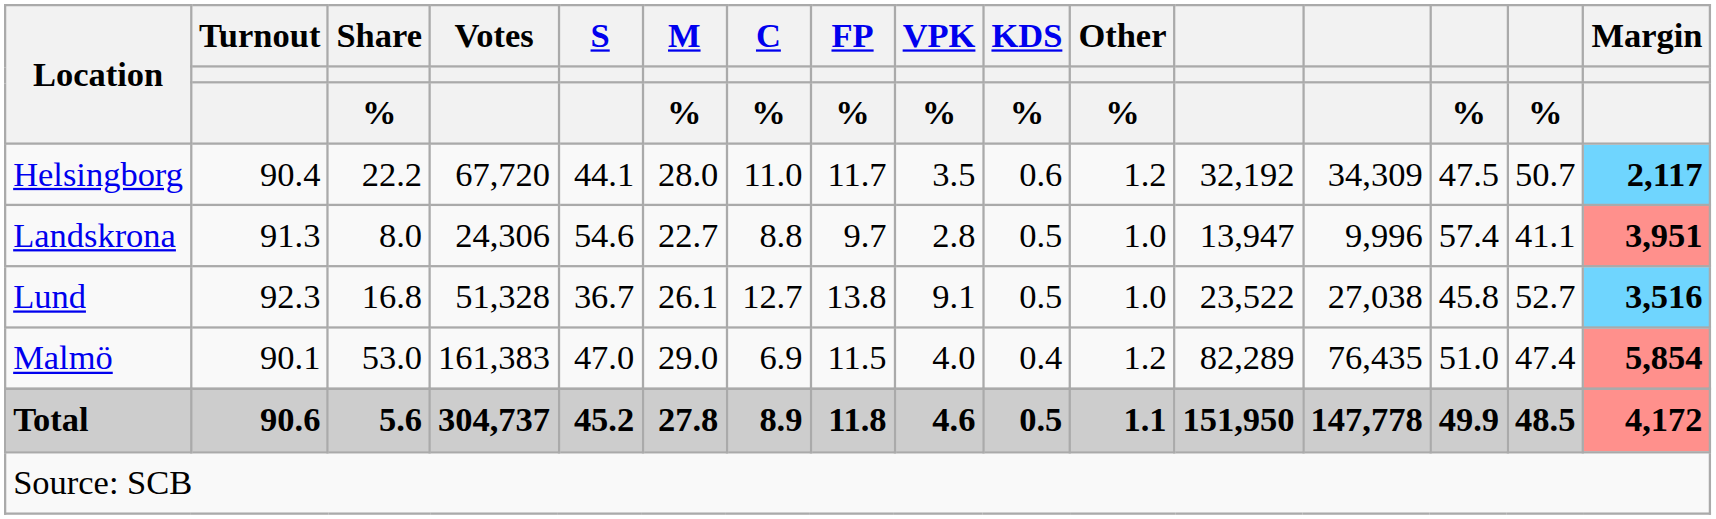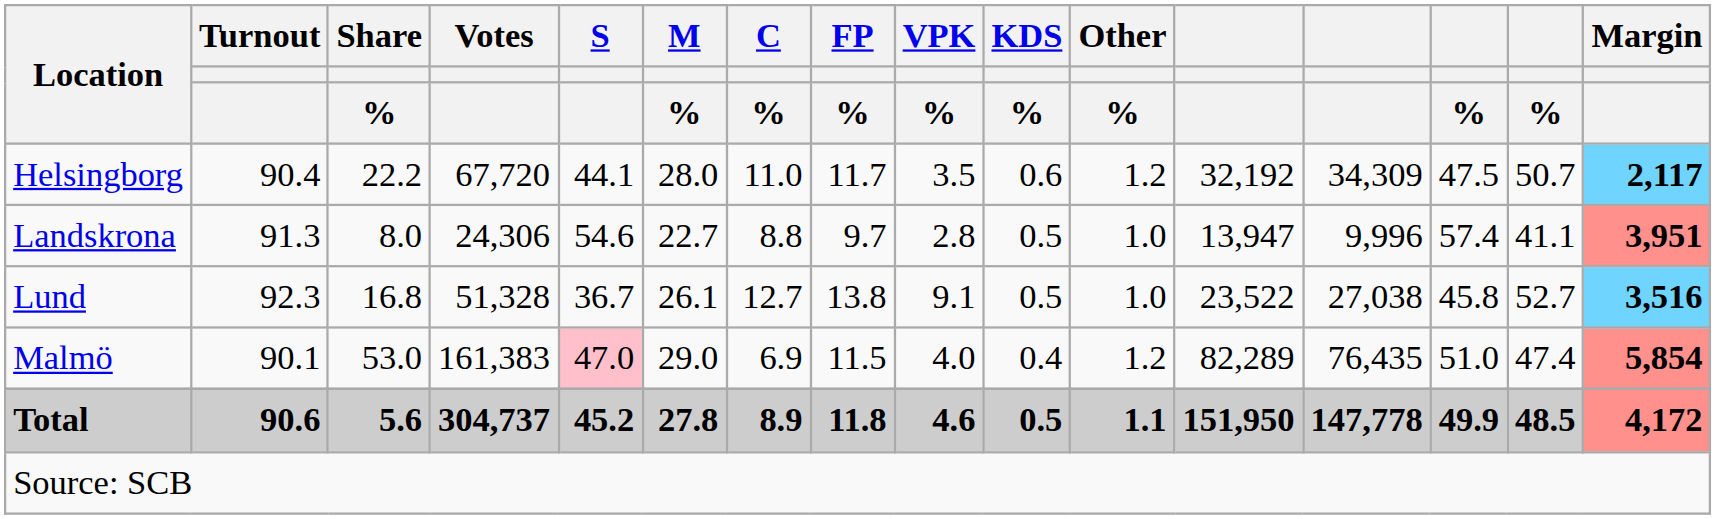(604, 358) no background -> (604, 358) pink background
